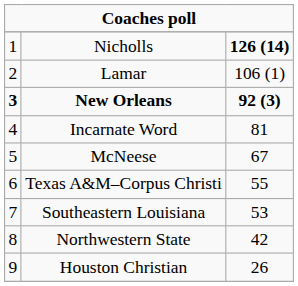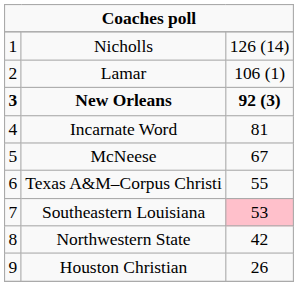(260, 45) bold -> (260, 45) normal
(260, 211) no background -> (260, 211) pink background
